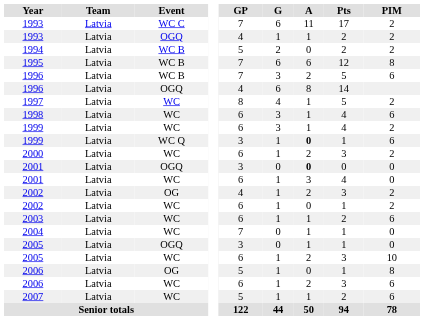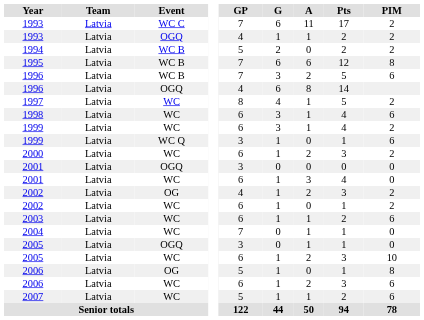(309, 140) bold -> (309, 140) normal
(309, 166) bold -> (309, 166) normal
